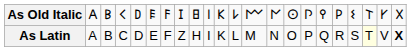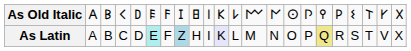(154, 36) no background -> (154, 36) paleturquoise background
(182, 36) no background -> (182, 36) lightblue background
(221, 36) no background -> (221, 36) lavender background
(324, 36) no background -> (324, 36) khaki background
(369, 36) lightyellow background -> (369, 36) no background
(399, 36) bold -> (399, 36) normal
